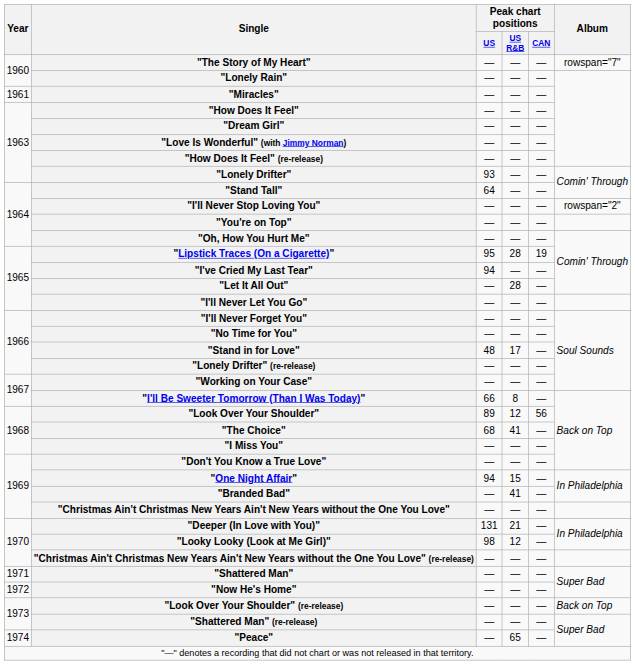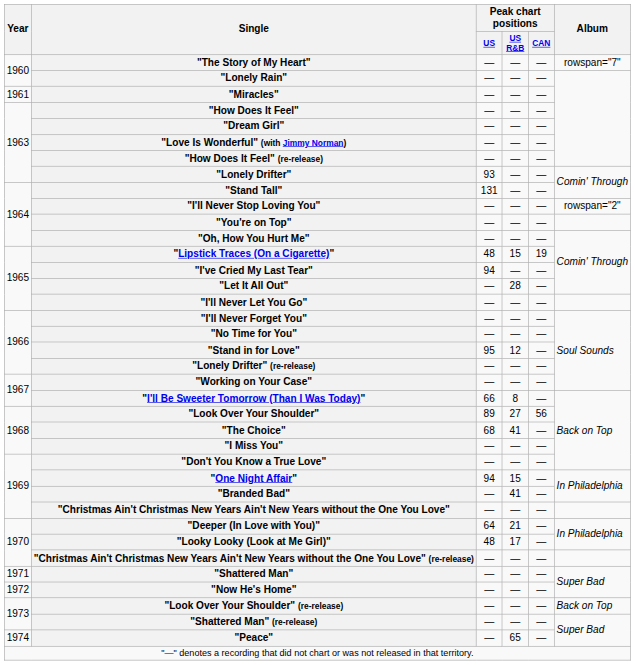(489, 190) 64 -> (489, 190) 131
(489, 254) 95 -> (489, 254) 48
(515, 254) 28 -> (515, 254) 15
(489, 350) 48 -> (489, 350) 95
(515, 350) 17 -> (515, 350) 12
(515, 414) 12 -> (515, 414) 27
(489, 526) 131 -> (489, 526) 64
(489, 542) 98 -> (489, 542) 48
(515, 542) 12 -> (515, 542) 17
